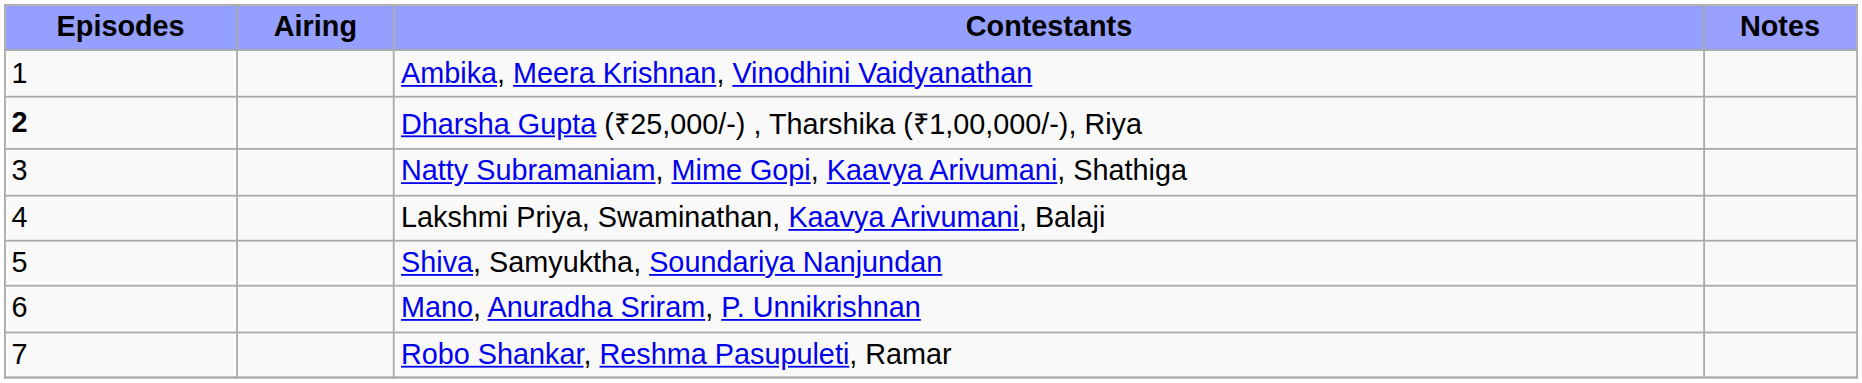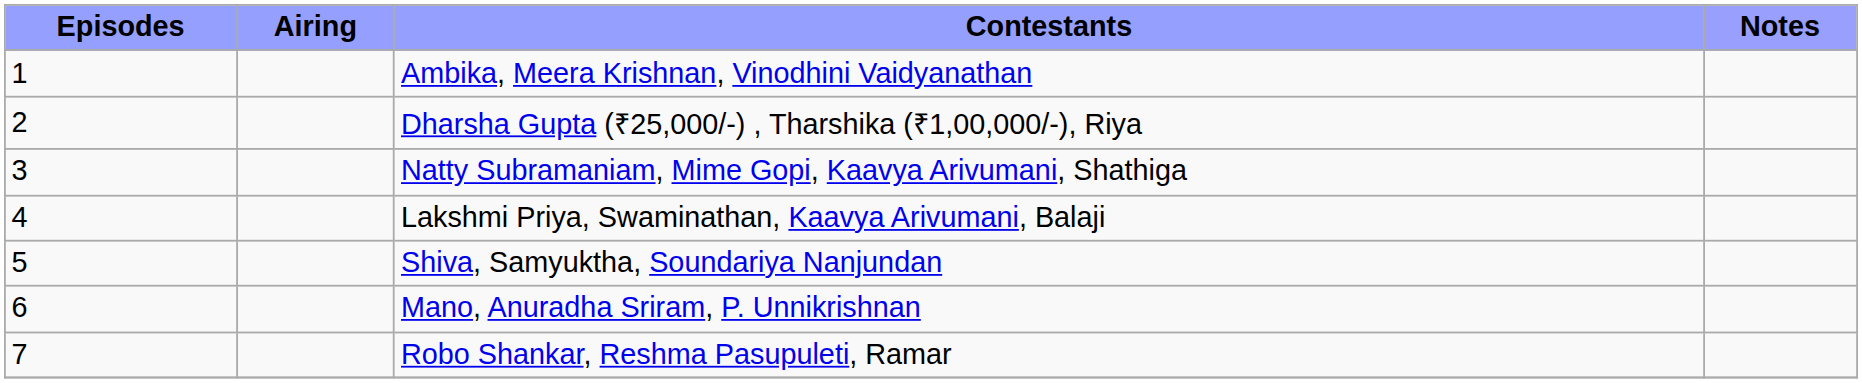(20, 122) bold -> (20, 122) normal
